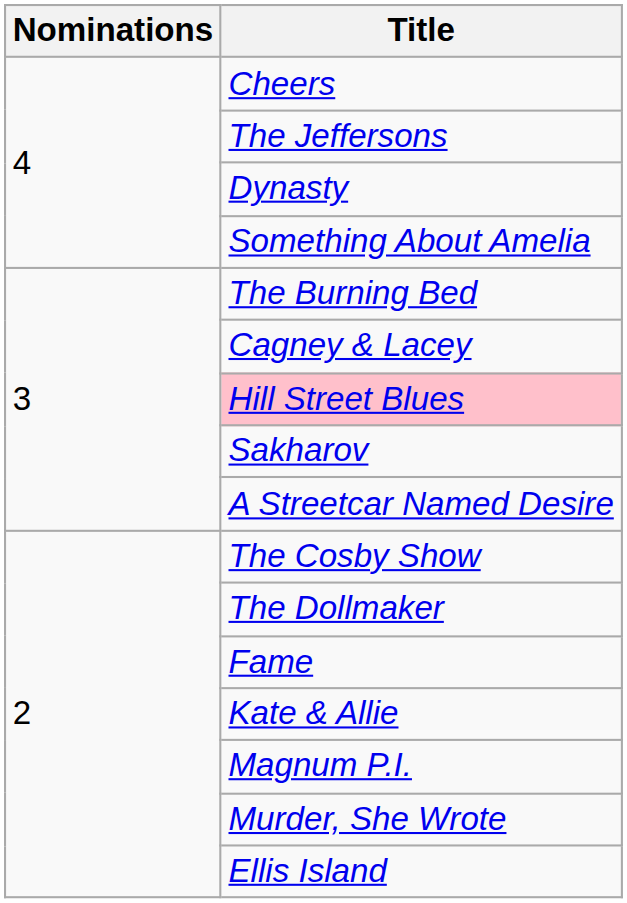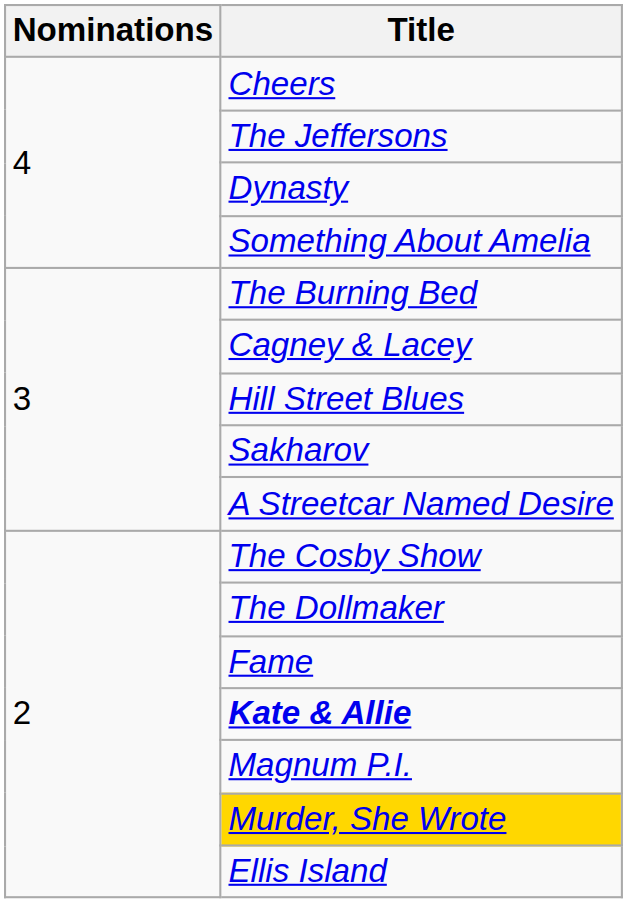(346, 398) pink background -> (346, 398) no background
(313, 713) normal -> (320, 713) bold
(367, 818) no background -> (367, 818) gold background
